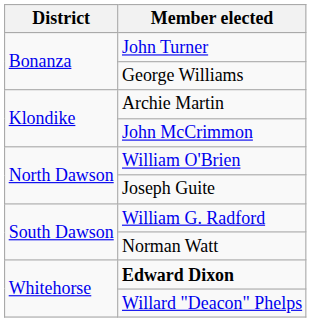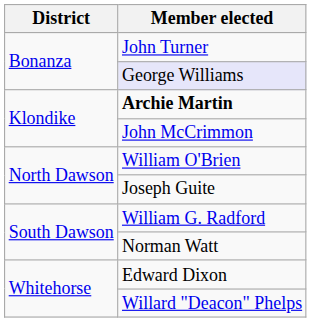(183, 75) no background -> (183, 75) lavender background
(173, 103) normal -> (177, 103) bold
(178, 274) bold -> (174, 274) normal
